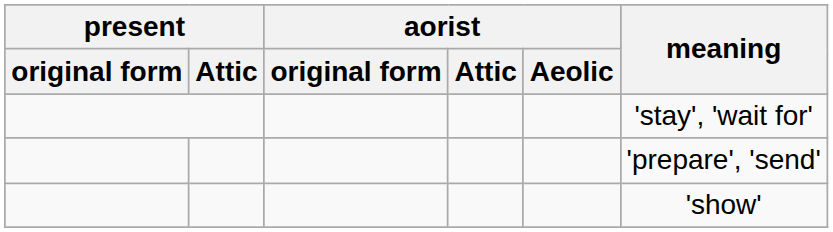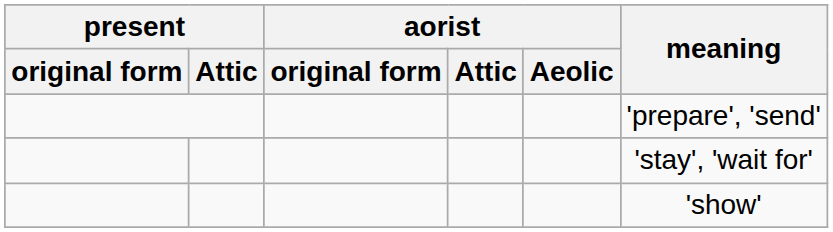(724, 115) 'stay', 'wait for' -> (724, 115) 'prepare', 'send'
(724, 159) 'prepare', 'send' -> (724, 159) 'stay', 'wait for'
